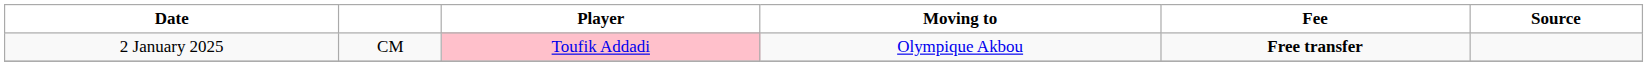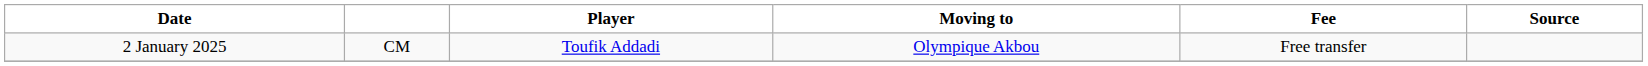(601, 46) pink background -> (611, 46) no background
(1315, 46) bold -> (1323, 46) normal
